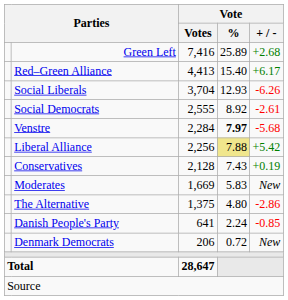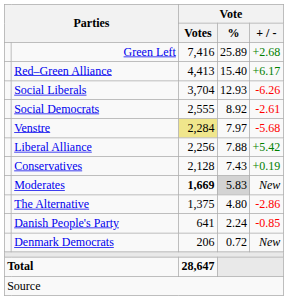(201, 128) no background -> (201, 128) khaki background
(236, 128) bold -> (236, 128) normal
(236, 147) khaki background -> (236, 147) no background
(201, 185) normal -> (201, 185) bold
(236, 185) no background -> (236, 185) lightgrey background
